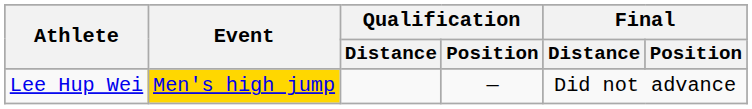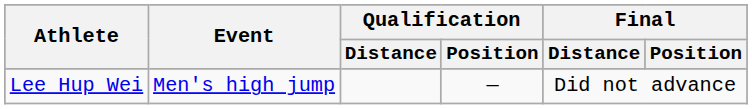(244, 86) gold background -> (244, 86) no background
